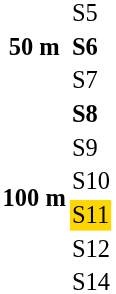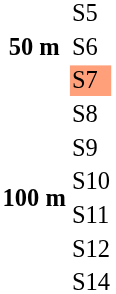(85, 46) bold -> (85, 46) normal
(85, 80) no background -> (85, 80) lightsalmon background
(85, 114) bold -> (85, 114) normal
(91, 215) gold background -> (91, 215) no background
